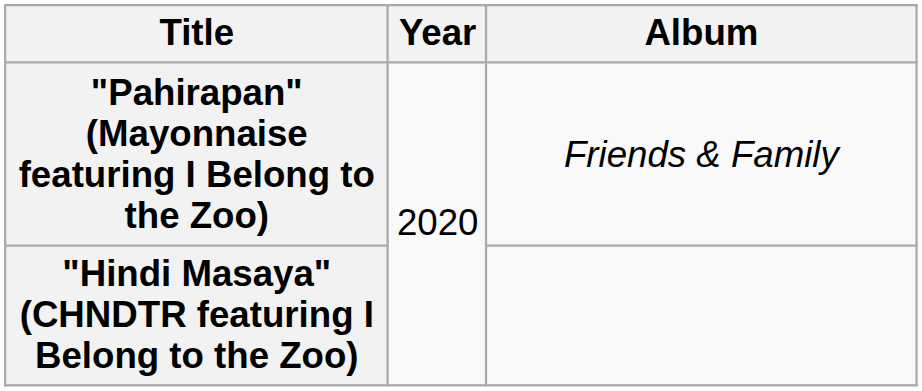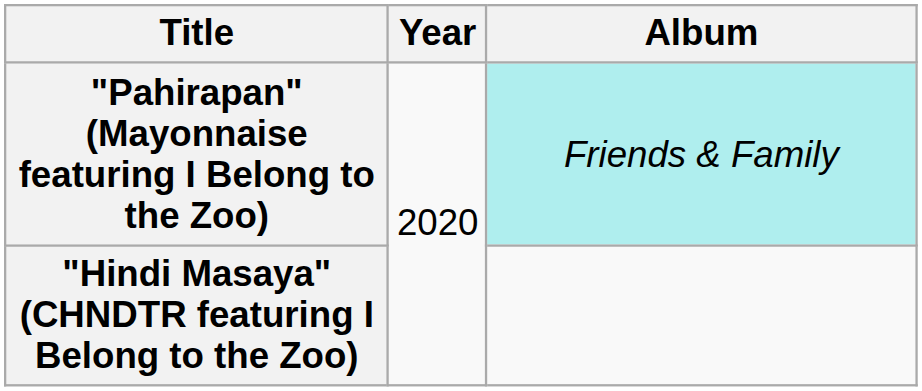(701, 153) no background -> (701, 153) paleturquoise background
